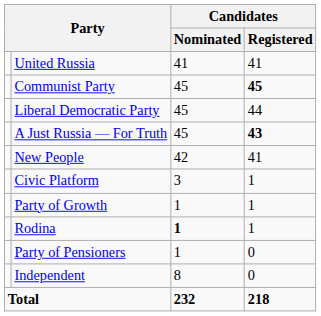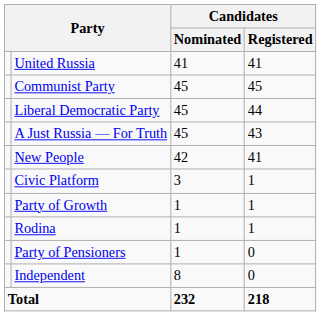(255, 87) bold -> (255, 87) normal
(255, 134) bold -> (255, 134) normal
(177, 228) bold -> (177, 228) normal
